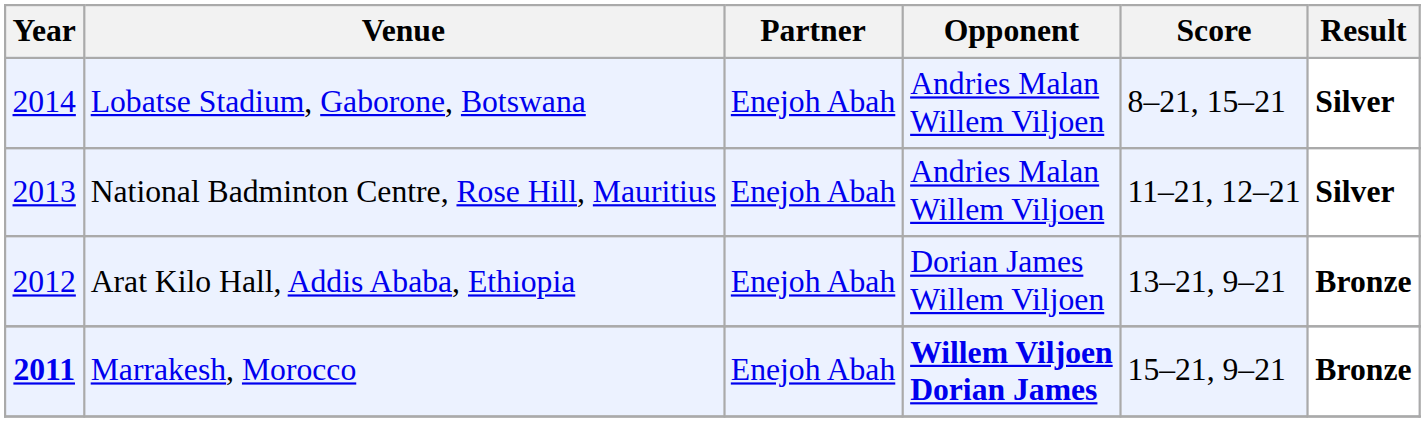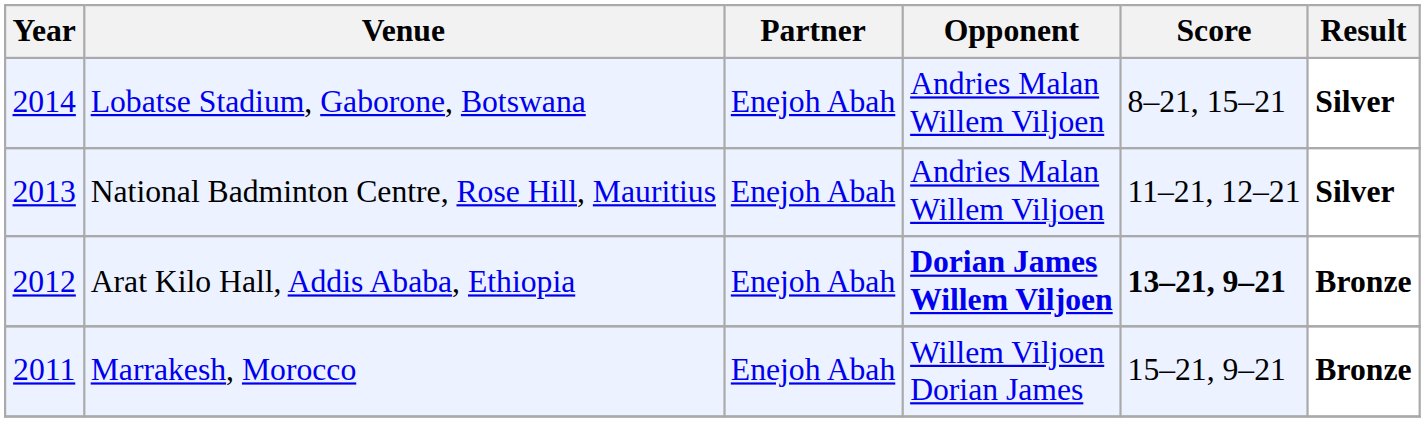(1007, 281) normal -> (1011, 281) bold
(1207, 281) normal -> (1207, 281) bold
(44, 370) bold -> (44, 370) normal
(1011, 370) bold -> (1007, 370) normal
